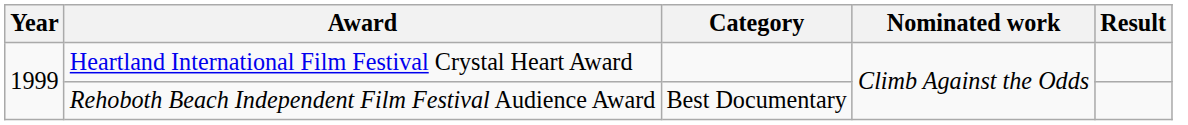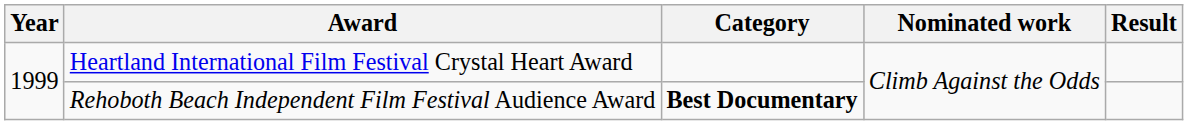(757, 100) normal -> (762, 100) bold
